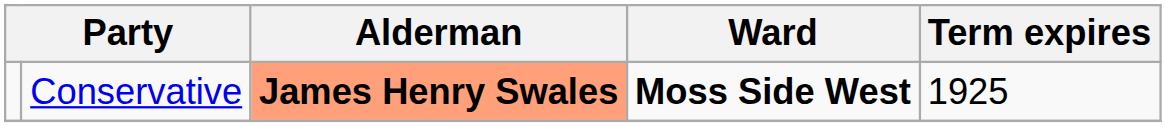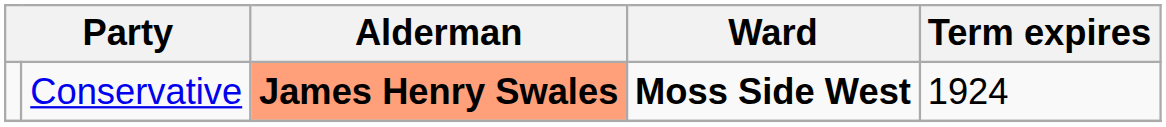(968, 90) 1925 -> (968, 90) 1924
